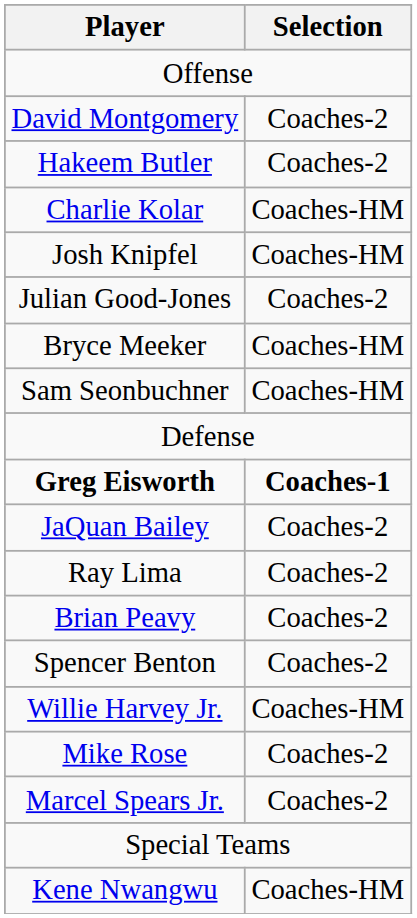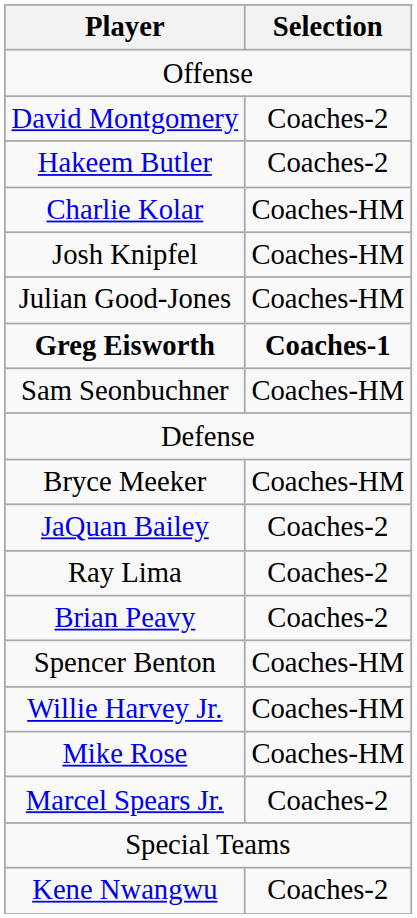(328, 299) Coaches-2 -> (328, 299) Coaches-HM
rows swapped: (125, 345) <-> (125, 481)
(328, 663) Coaches-2 -> (328, 663) Coaches-HM
(328, 753) Coaches-2 -> (328, 753) Coaches-HM
(328, 890) Coaches-HM -> (328, 890) Coaches-2
